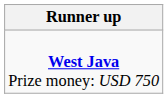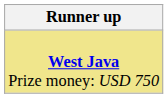(84, 70) no background -> (84, 70) khaki background
